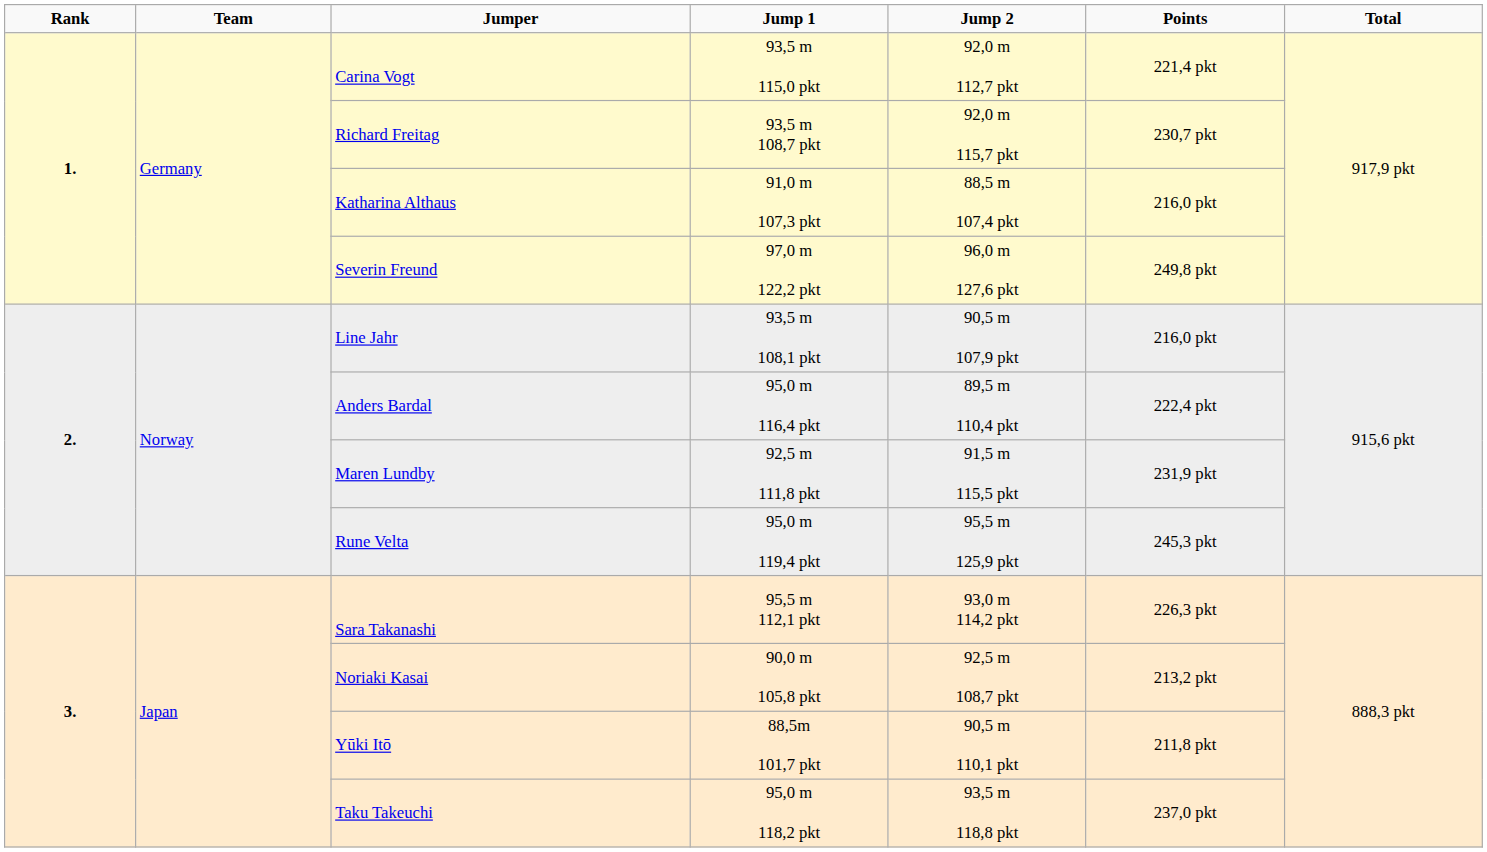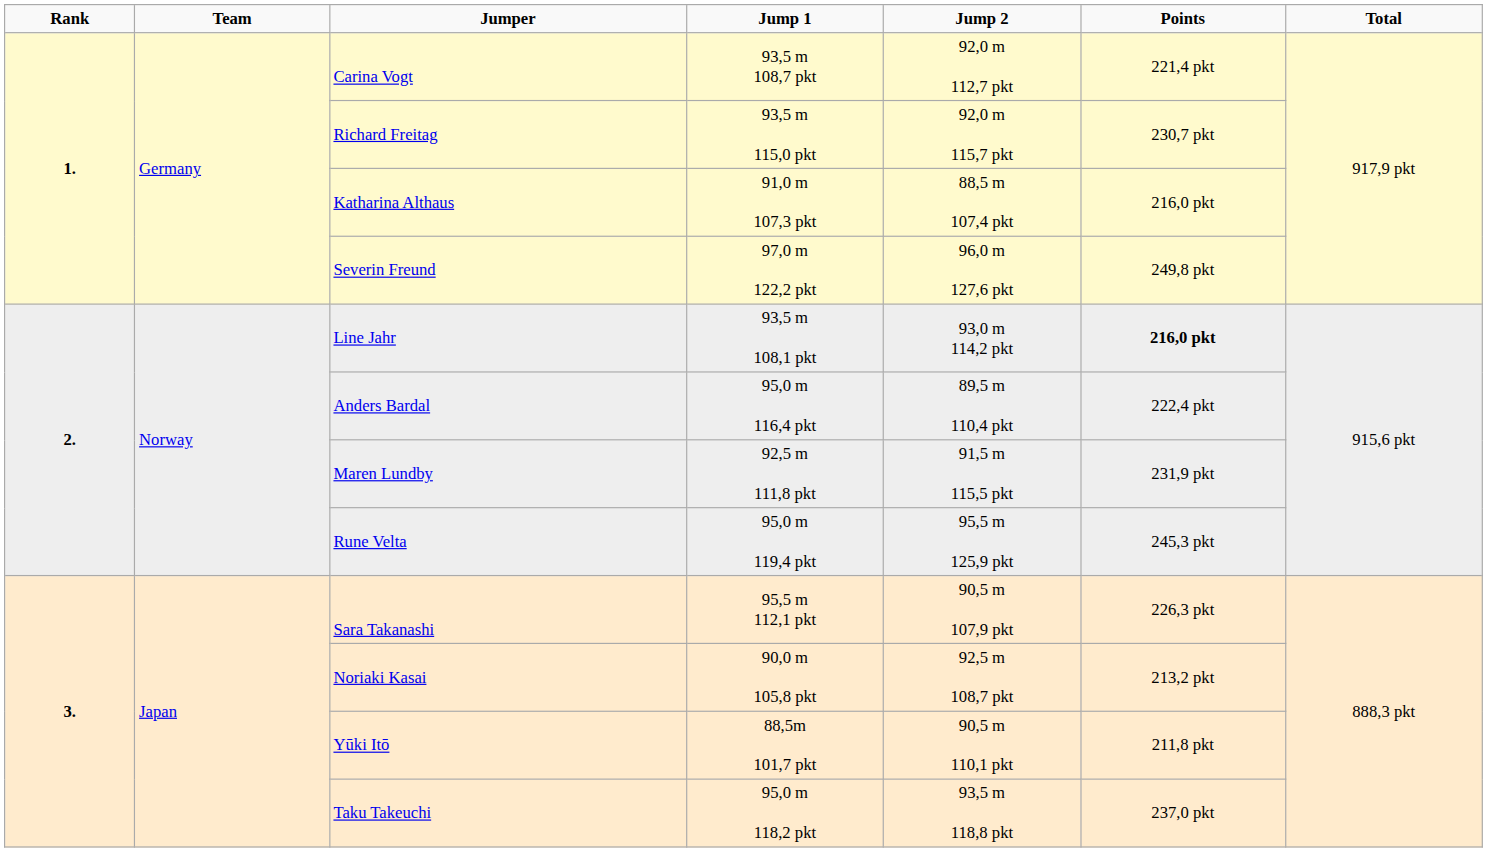(789, 66) 93,5 m 115,0 pkt -> (785, 66) 93,5 m 108,7 pkt
(789, 134) 93,5 m 108,7 pkt -> (785, 134) 93,5 m 115,0 pkt
(987, 338) 90,5 m 107,9 pkt -> (982, 338) 93,0 m 114,2 pkt
(1185, 338) normal -> (1183, 338) bold
(987, 609) 93,0 m 114,2 pkt -> (982, 609) 90,5 m 107,9 pkt
